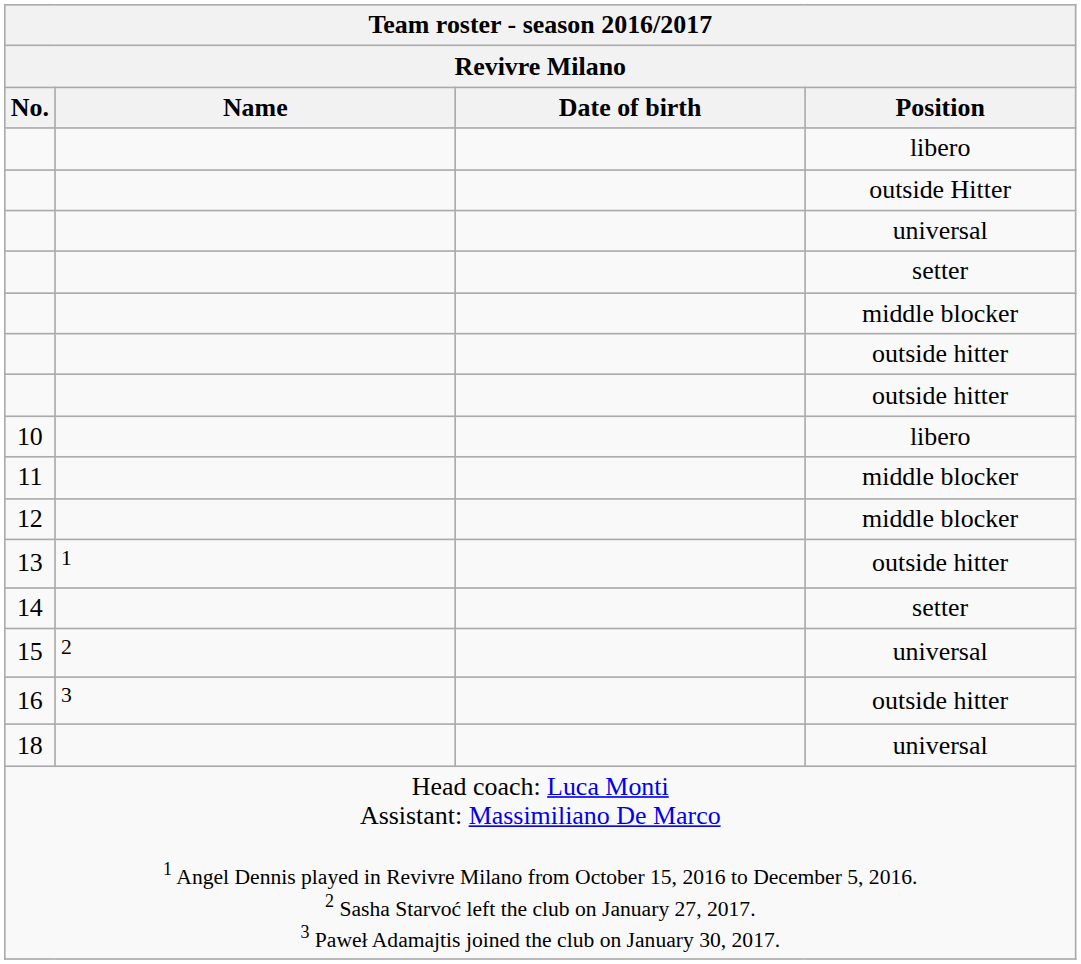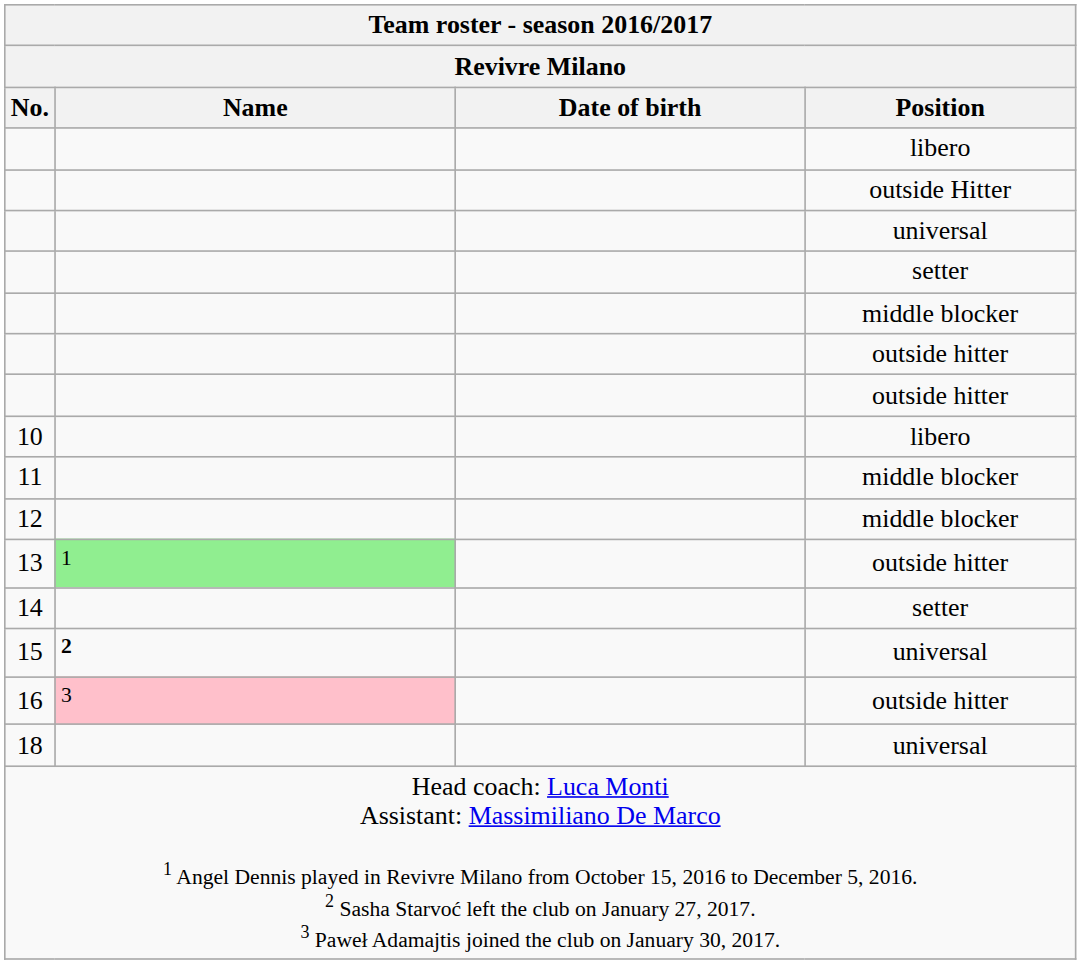(66, 557) no background -> (66, 557) lightgreen background
(66, 647) normal -> (66, 652) bold
(66, 695) no background -> (66, 695) pink background
